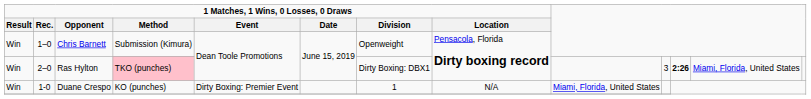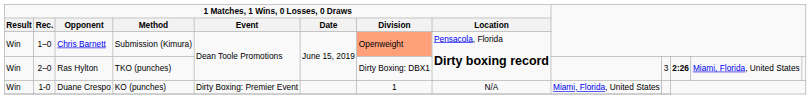(381, 44) no background -> (381, 44) lightsalmon background
(143, 68) pink background -> (143, 68) no background
